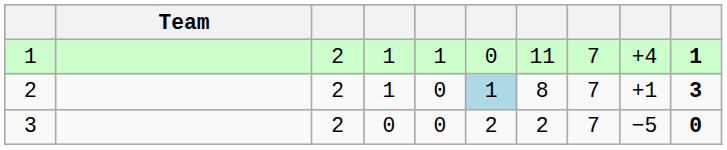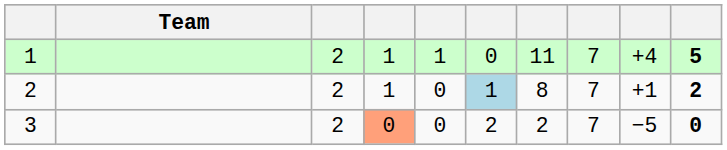(696, 57) 1 -> (696, 57) 5
(696, 92) 3 -> (696, 92) 2
(389, 126) no background -> (389, 126) lightsalmon background
